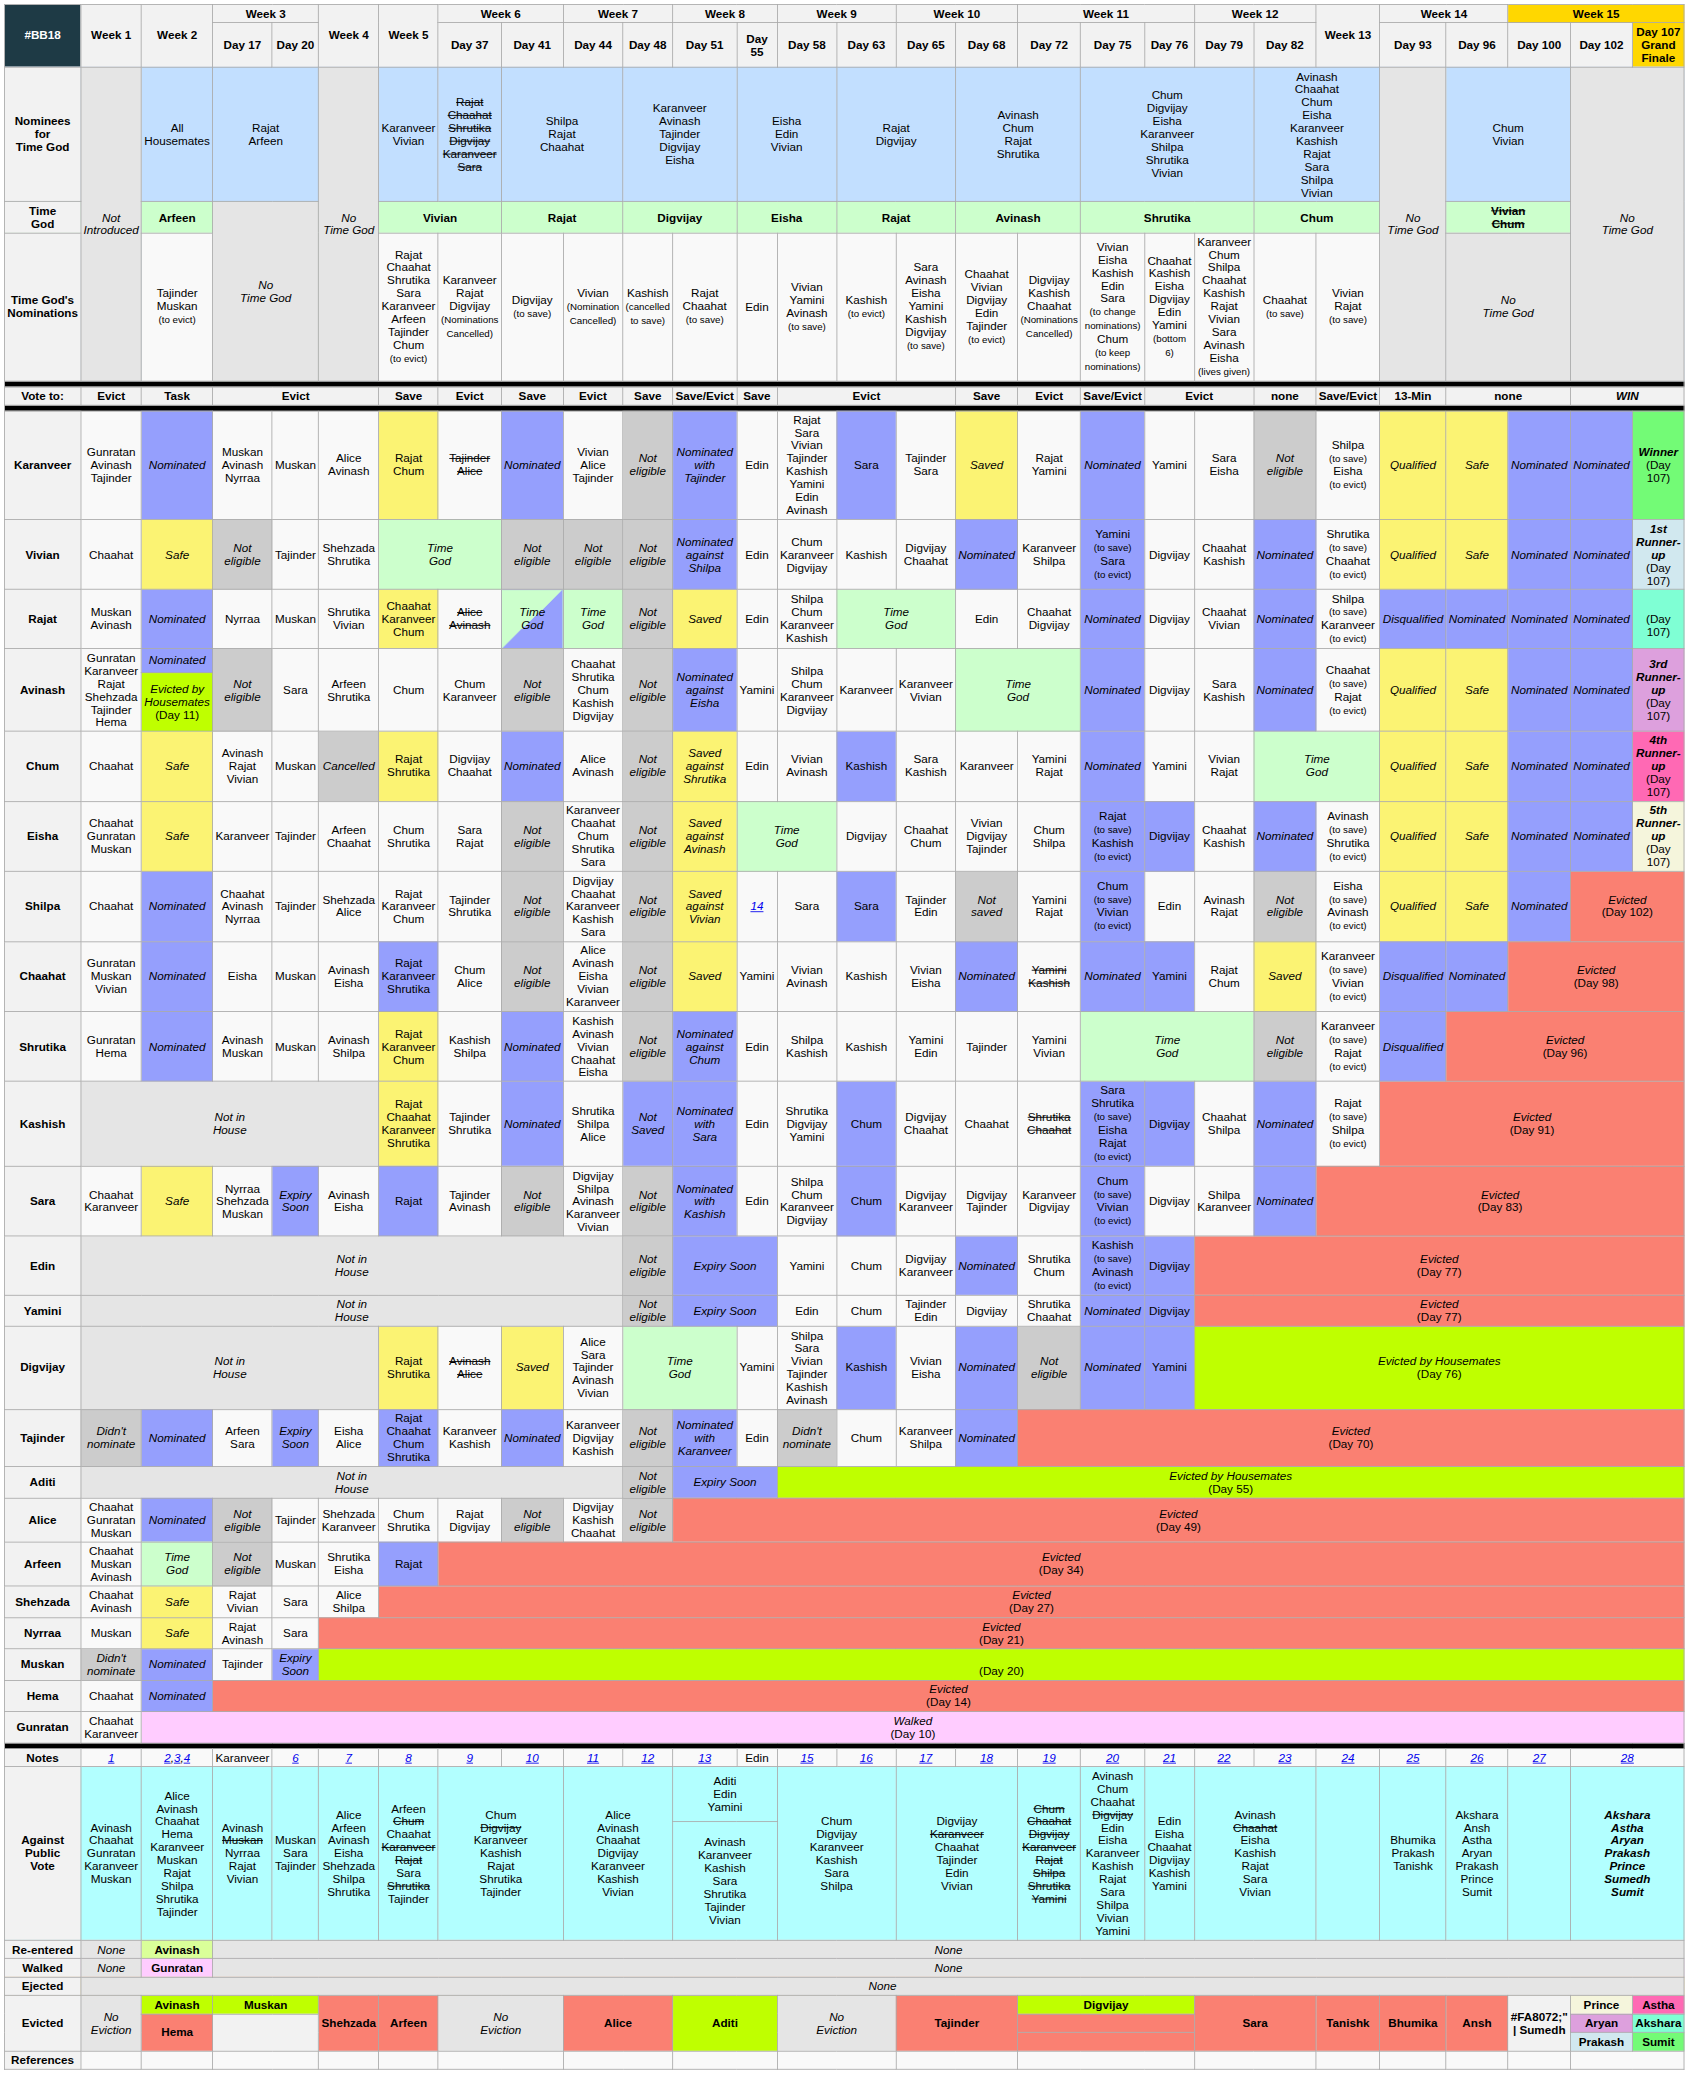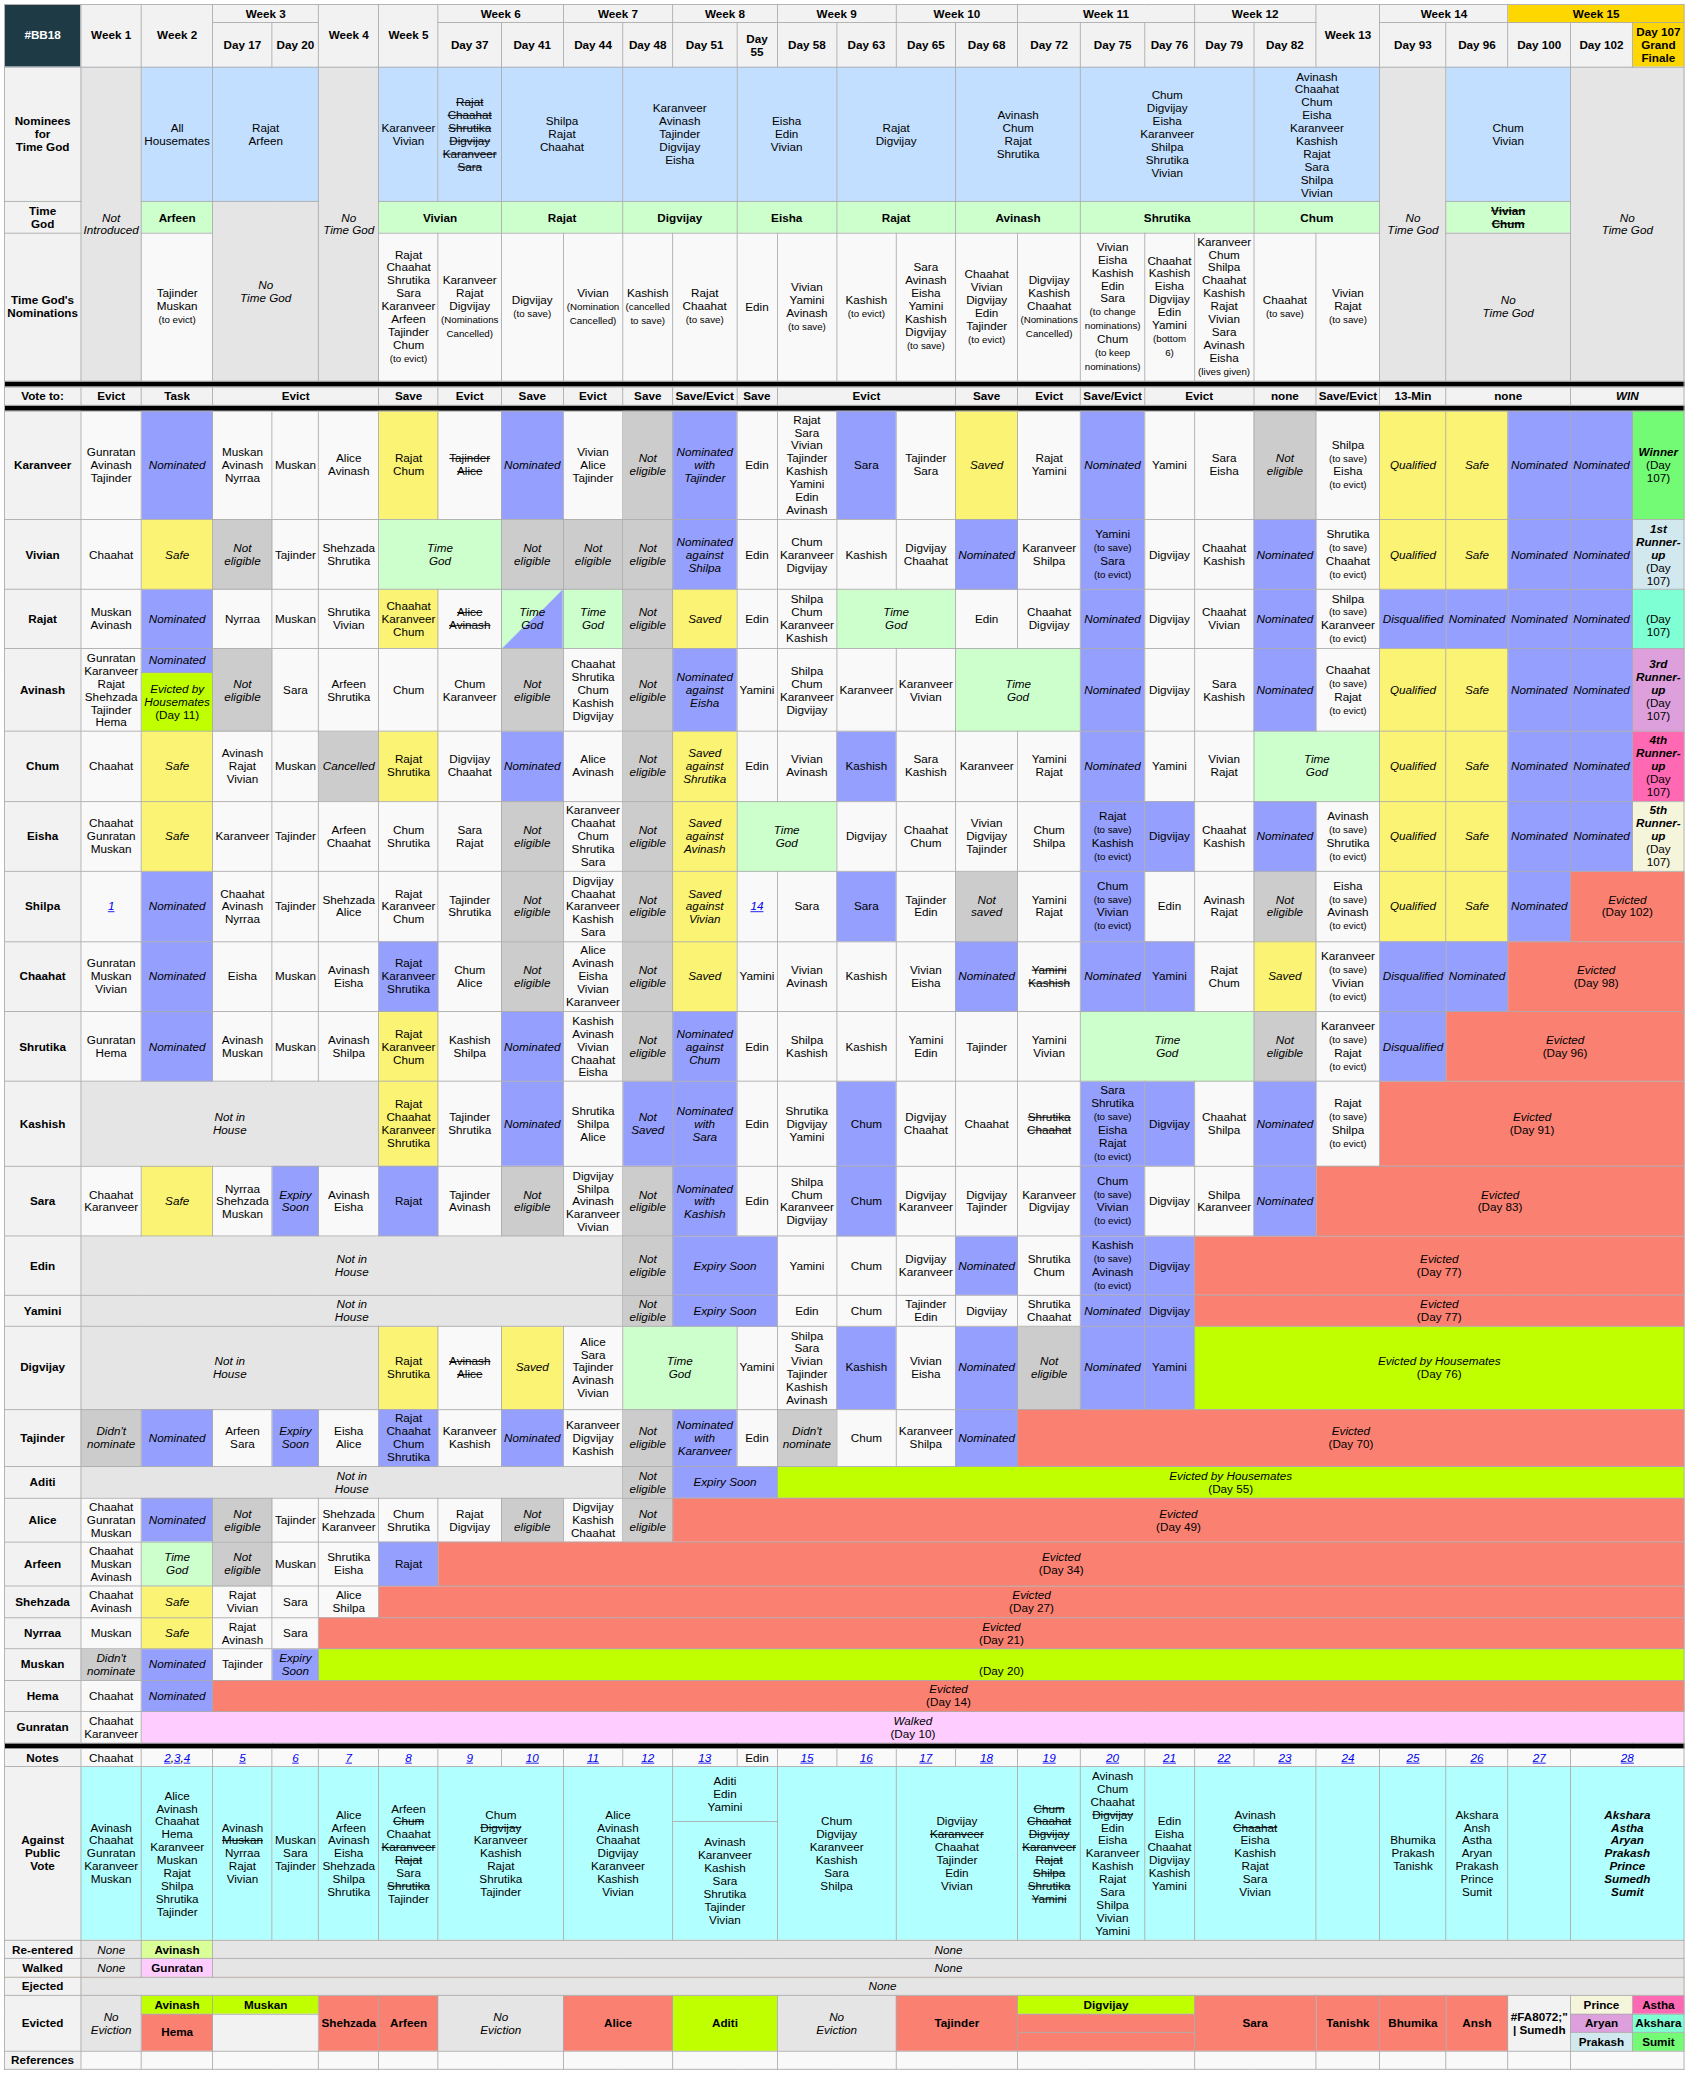(111, 906) Chaahat -> (111, 906) 1
(111, 1757) 1 -> (111, 1757) Chaahat
(242, 1757) Karanveer -> (242, 1757) 5
